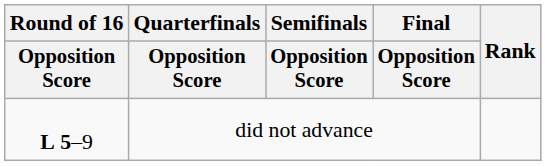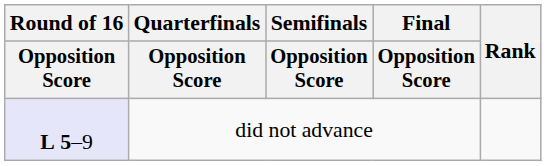(67, 142) no background -> (67, 142) lavender background
